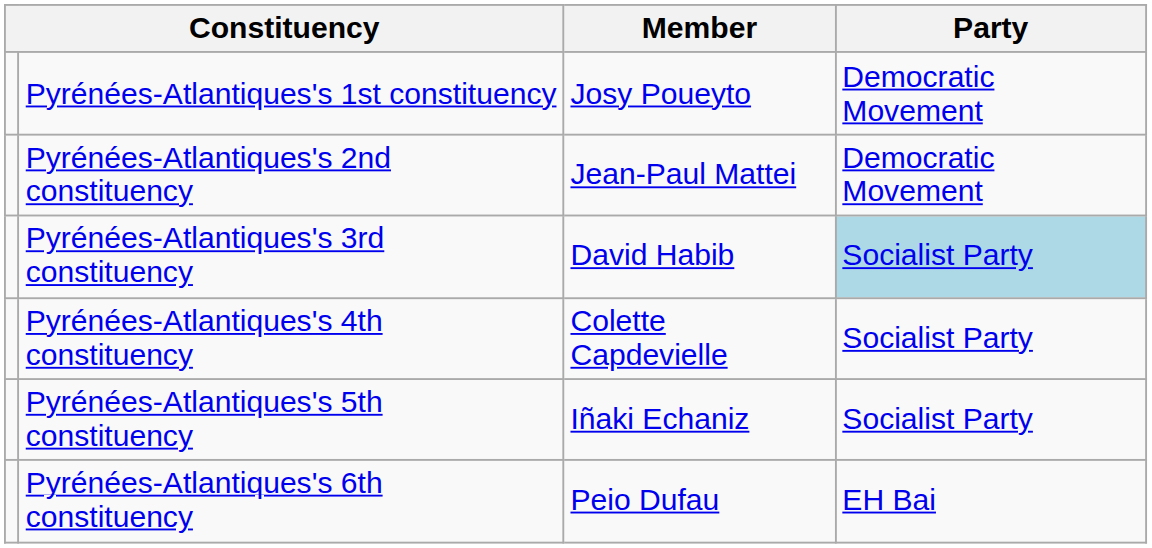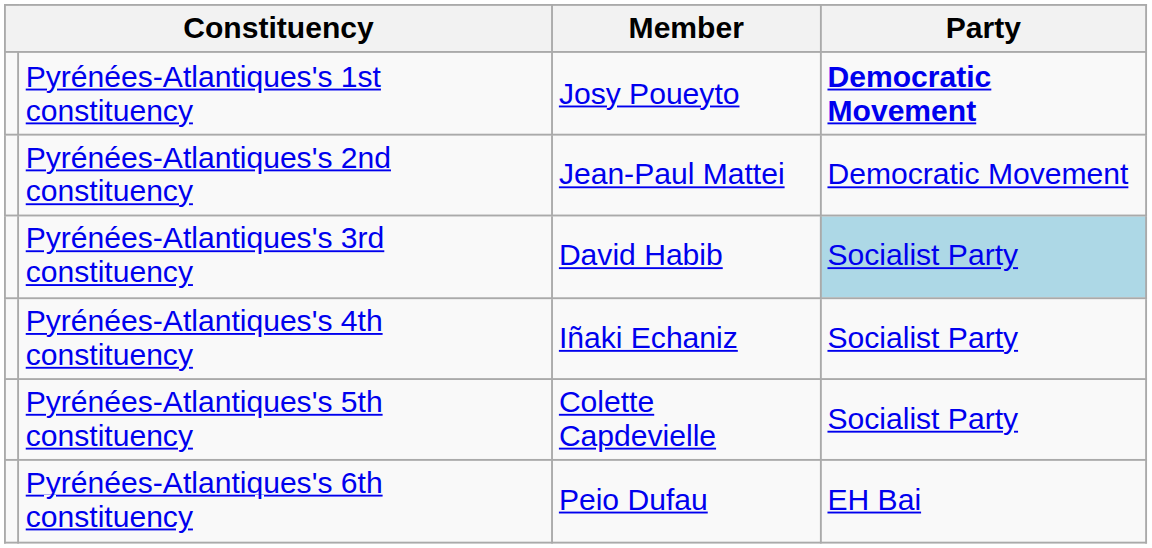(918, 92) normal -> (909, 92) bold
(649, 337) Colette Capdevielle -> (648, 337) Iñaki Echaniz
(660, 419) Iñaki Echaniz -> (637, 419) Colette Capdevielle
